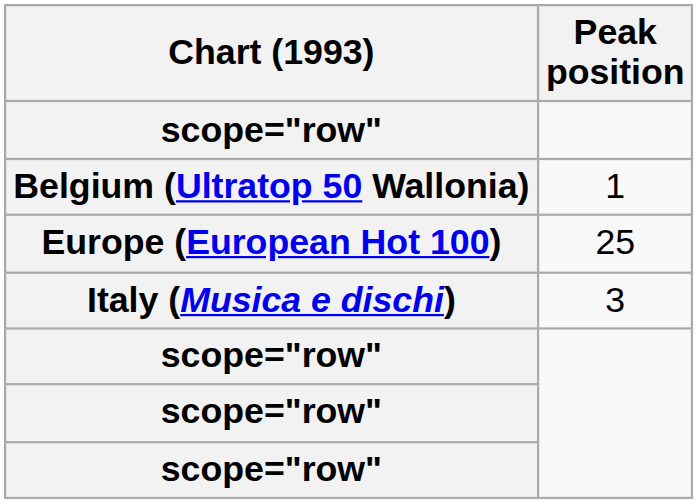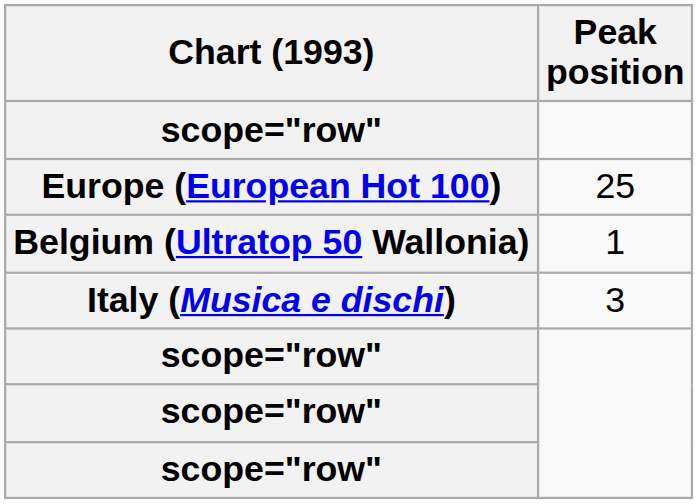rows swapped: (271, 186) <-> (271, 242)
